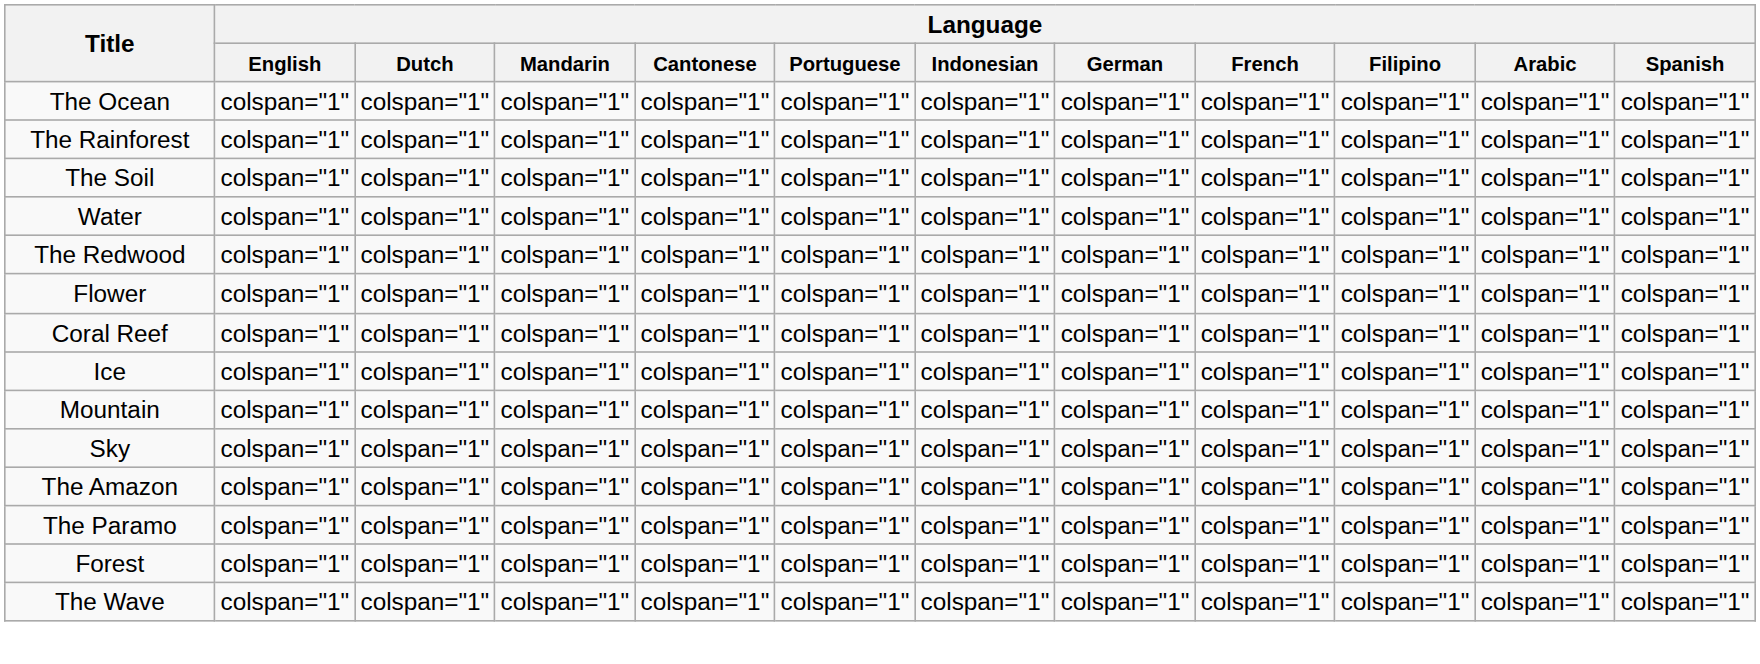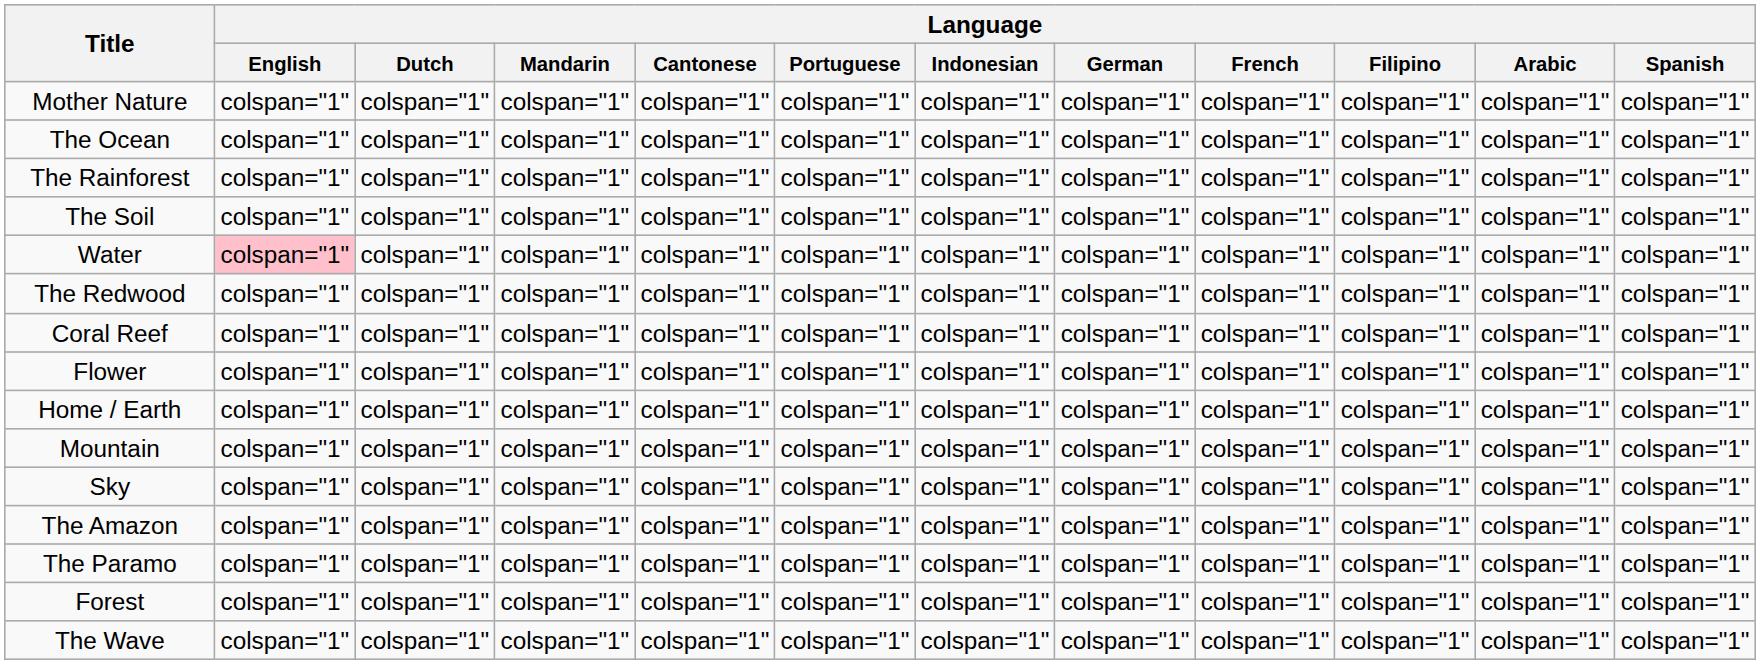+ row: (110, 101)
(285, 217) no background -> (285, 255) pink background
rows swapped: (110, 332) <-> (110, 294)
- row: (110, 371)
+ row: (110, 409)
